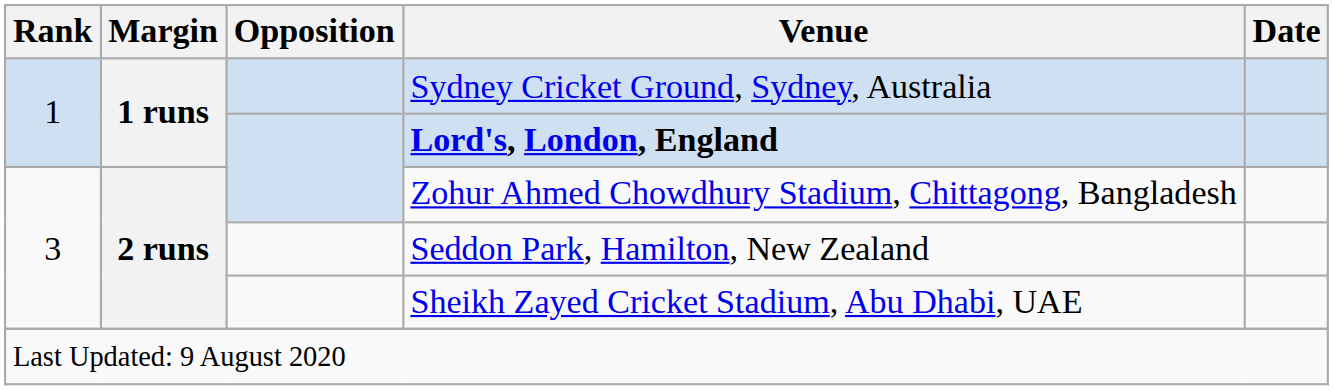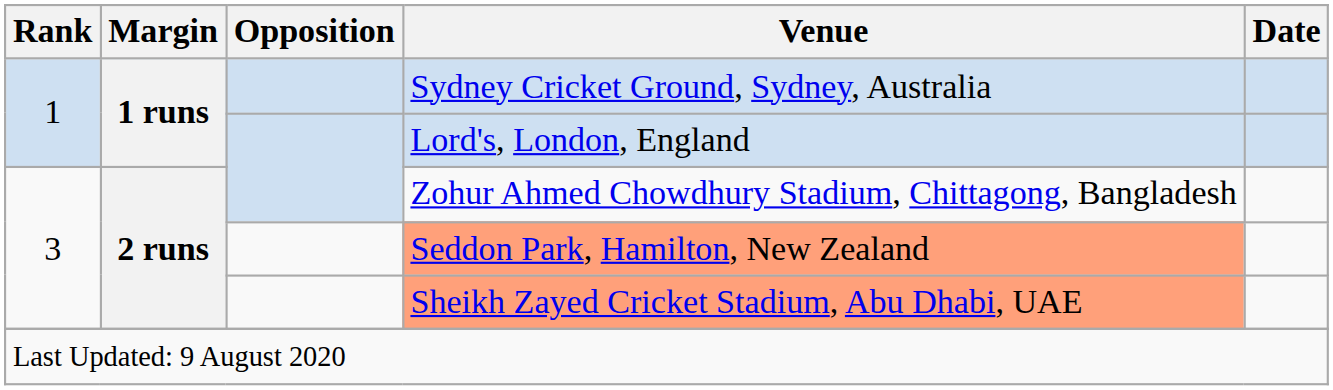(594, 139) bold -> (580, 139) normal
(670, 247) no background -> (670, 247) lightsalmon background
(746, 301) no background -> (746, 301) lightsalmon background
